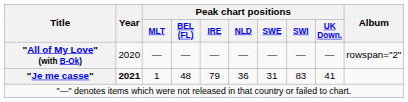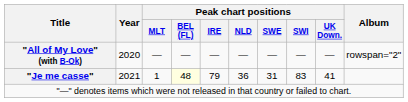(129, 76) bold -> (129, 76) normal
(186, 76) no background -> (186, 76) lightyellow background
